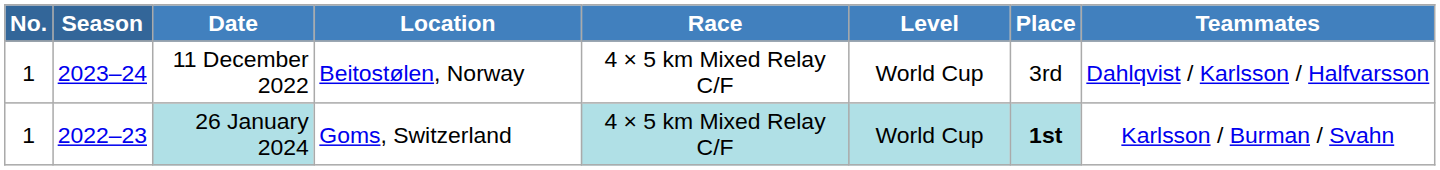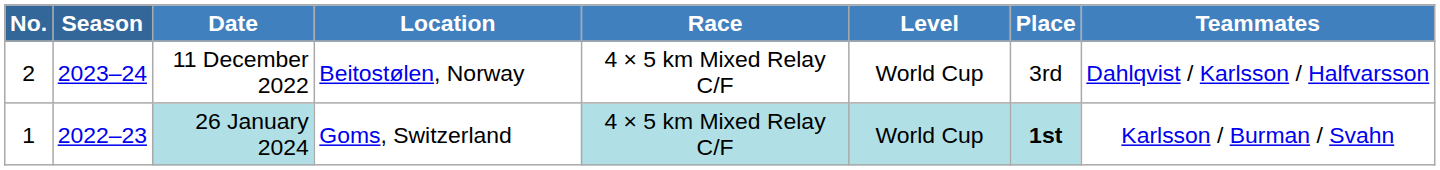(29, 72) 1 -> (29, 72) 2
